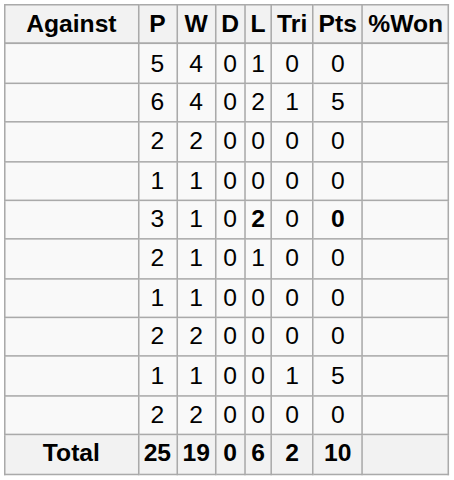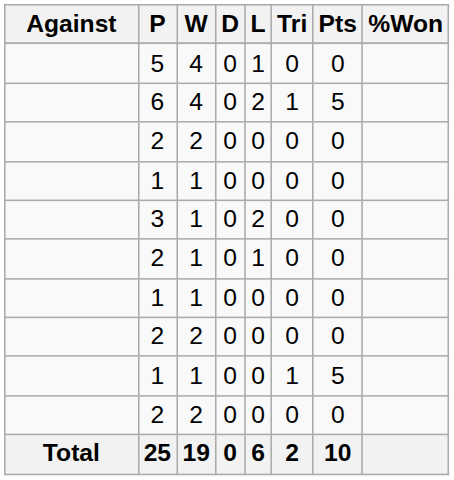(258, 219) bold -> (258, 219) normal
(338, 219) bold -> (338, 219) normal
